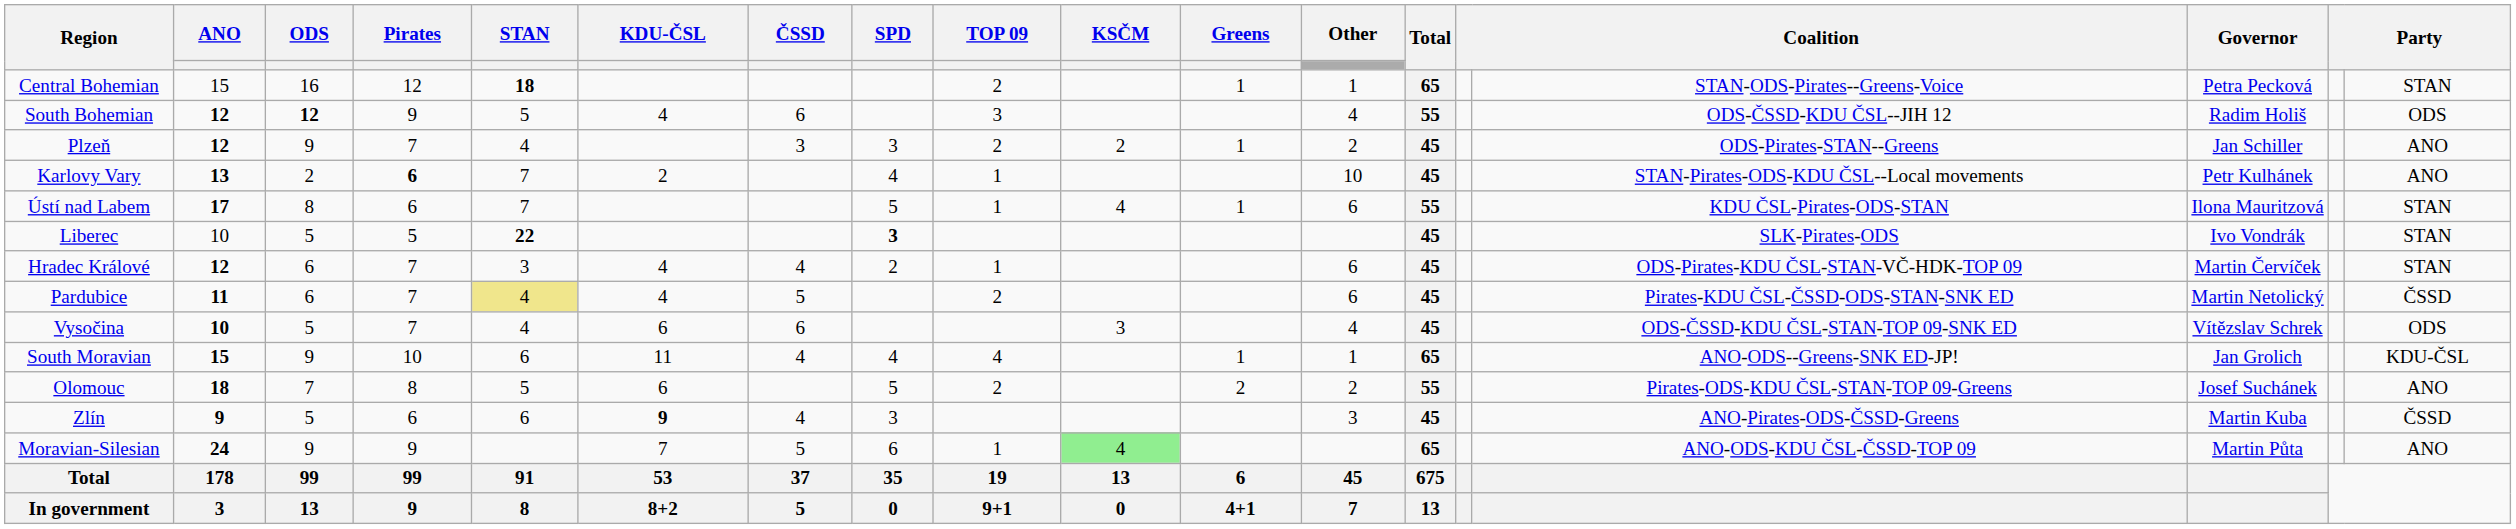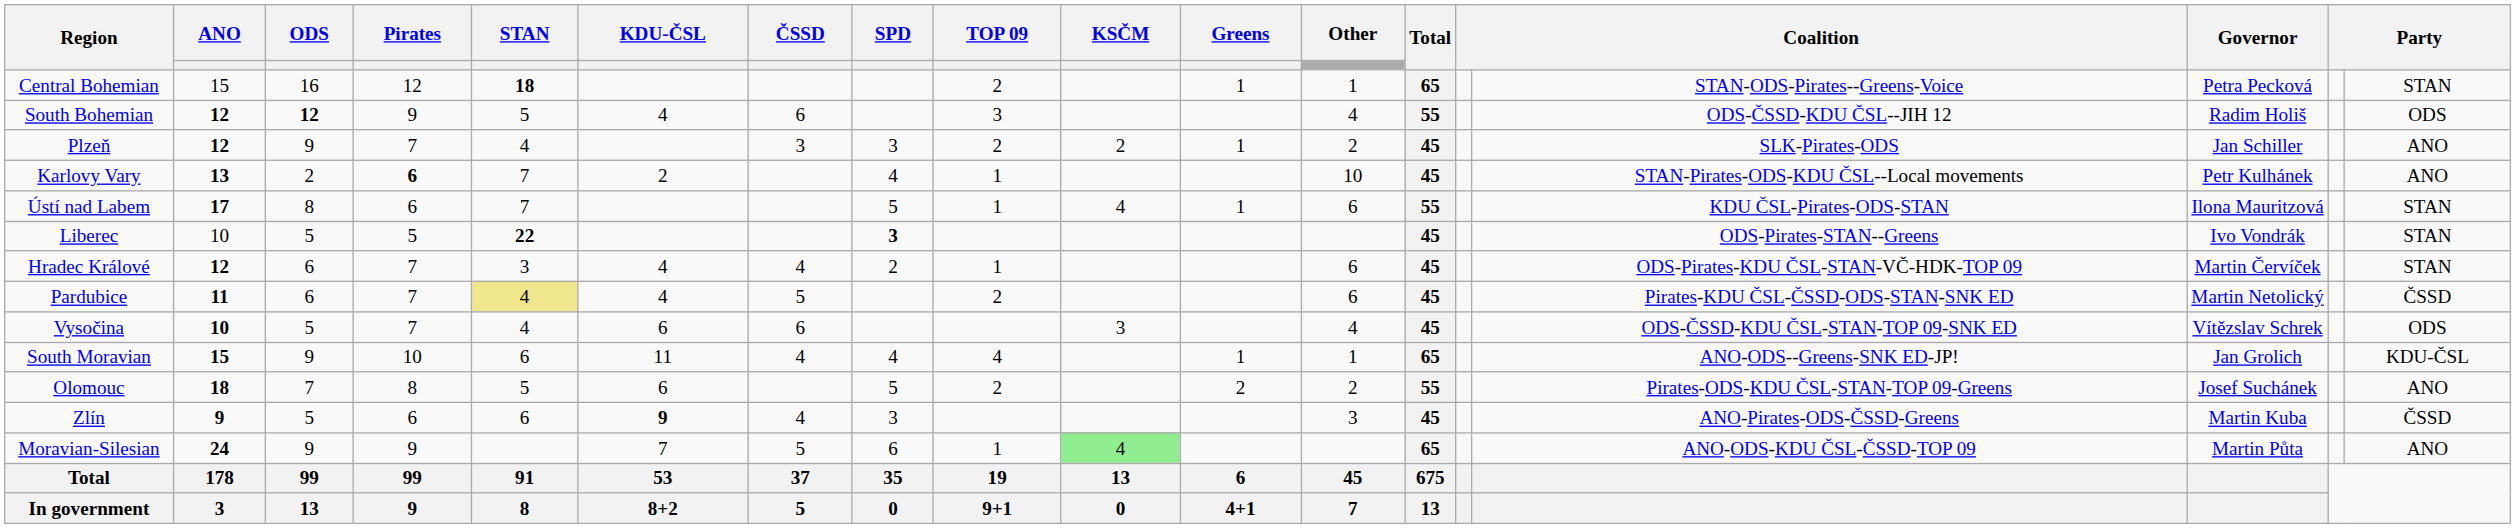(1829, 146) ODS-Pirates-STAN--Greens -> (1829, 146) SLK-Pirates-ODS
(1829, 236) SLK-Pirates-ODS -> (1829, 236) ODS-Pirates-STAN--Greens
